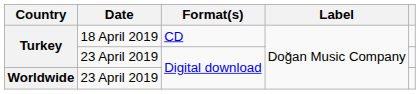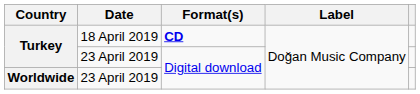(174, 36) normal -> (174, 36) bold
